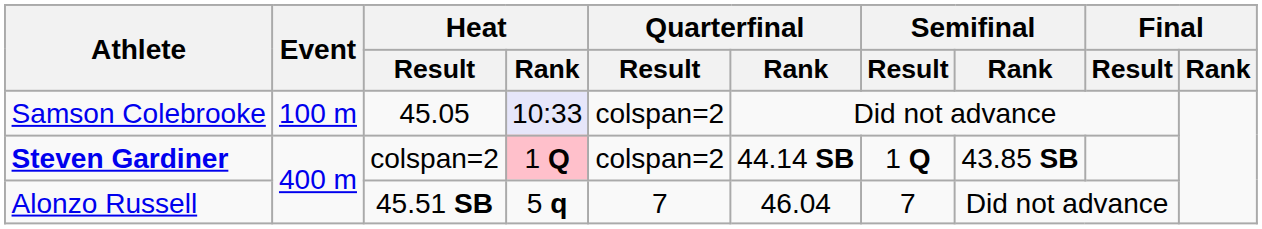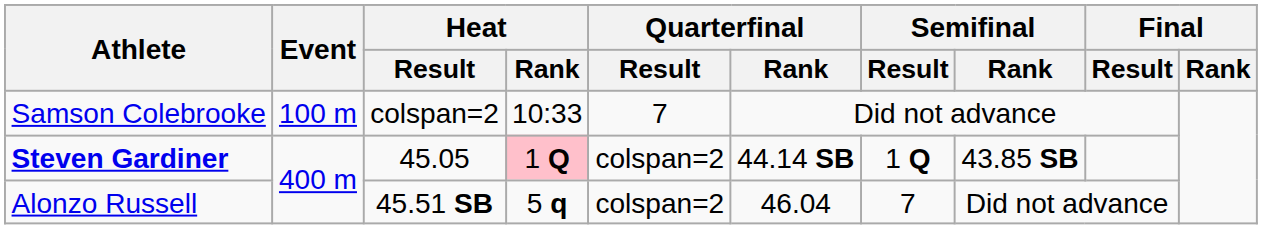(435, 114) 45.05 -> (435, 114) colspan=2
(547, 114) lavender background -> (547, 114) no background
(660, 114) colspan=2 -> (660, 114) 7
(435, 158) colspan=2 -> (435, 158) 45.05
(660, 202) 7 -> (660, 202) colspan=2
